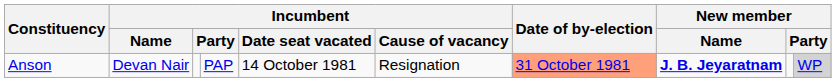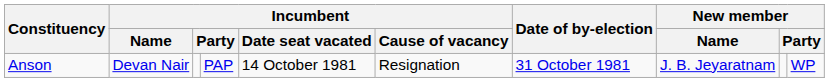(573, 65) lightsalmon background -> (573, 65) no background
(721, 65) bold -> (718, 65) normal
(810, 65) lightgrey background -> (803, 65) no background
